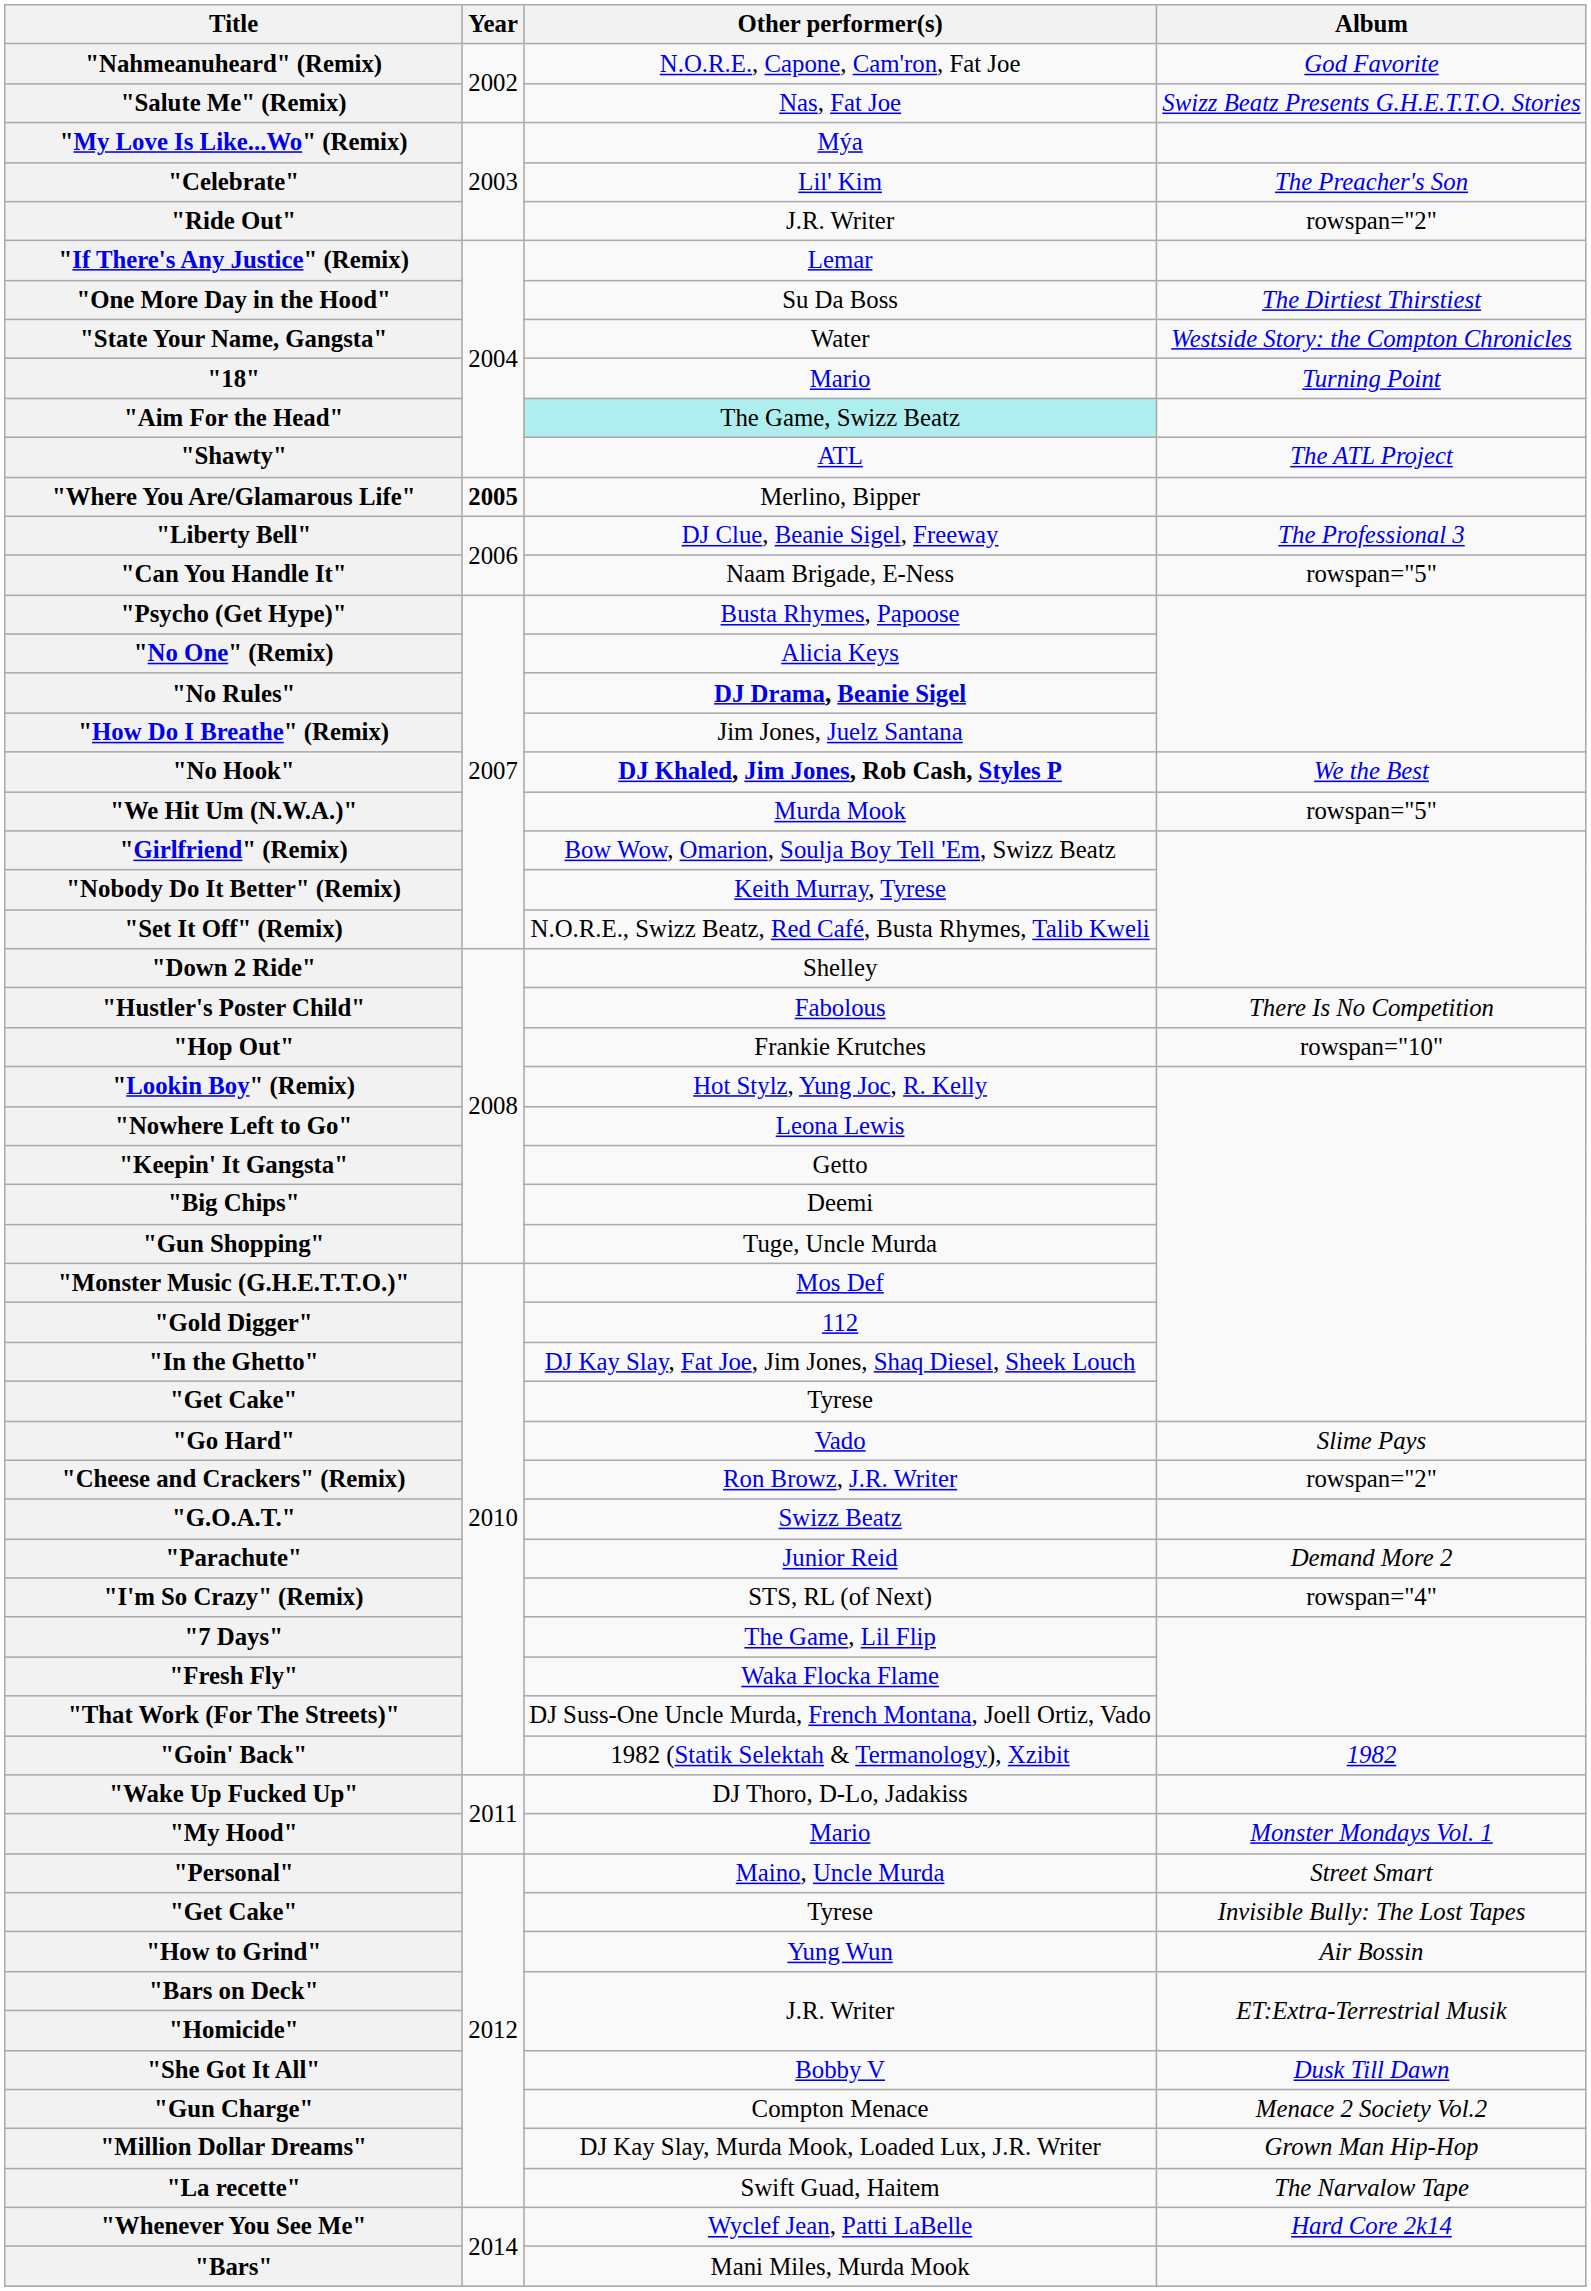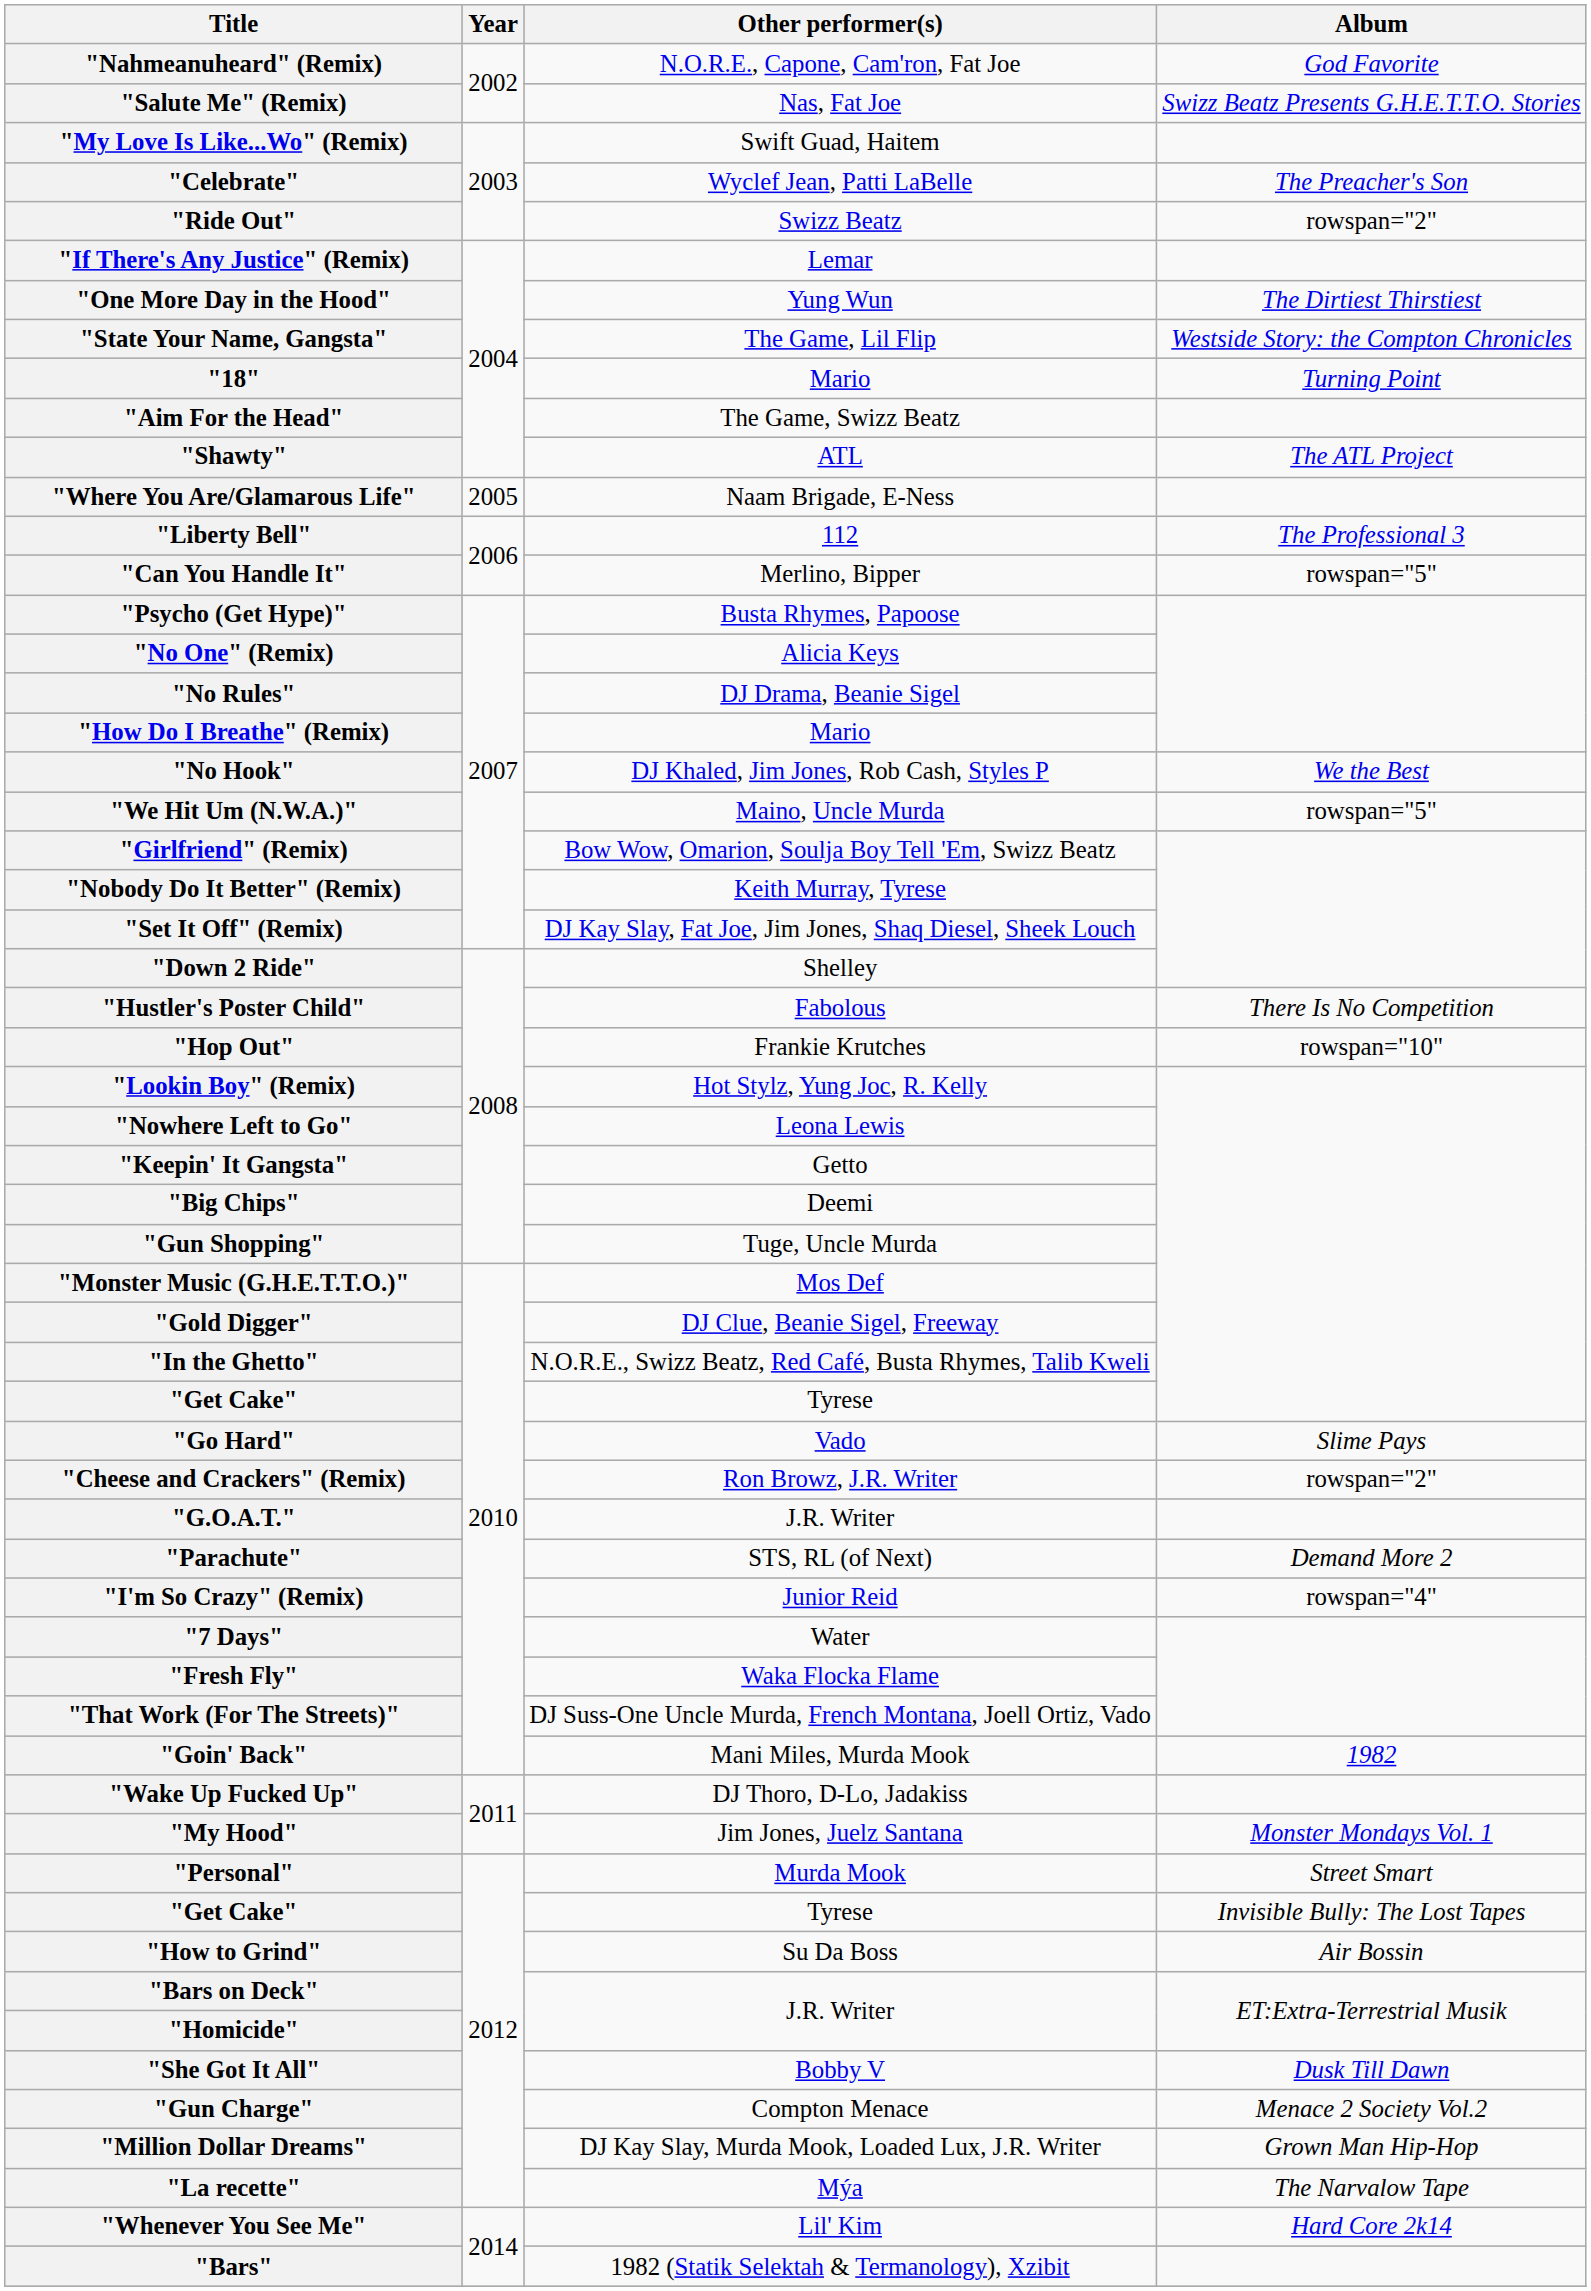(840, 142) Mýa -> (840, 142) Swift Guad, Haitem
(840, 181) Lil' Kim -> (840, 181) Wyclef Jean, Patti LaBelle
(840, 220) J.R. Writer -> (840, 220) Swizz Beatz
(840, 299) Su Da Boss -> (840, 299) Yung Wun
(840, 338) Water -> (840, 338) The Game, Lil Flip
(840, 417) paleturquoise background -> (840, 417) no background
(493, 496) bold -> (493, 496) normal
(840, 496) Merlino, Bipper -> (840, 496) Naam Brigade, E-Ness
(840, 535) DJ Clue, Beanie Sigel, Freeway -> (840, 535) 112
(840, 574) Naam Brigade, E-Ness -> (840, 574) Merlino, Bipper
(840, 692) bold -> (840, 692) normal
(840, 732) Jim Jones, Juelz Santana -> (840, 732) Mario
(840, 771) bold -> (840, 771) normal
(840, 810) Murda Mook -> (840, 810) Maino, Uncle Murda
(840, 928) N.O.R.E., Swizz Beatz, Red Café, Busta Rhymes, Talib Kweli -> (840, 928) DJ Kay Slay, Fat Joe, Jim Jones, Shaq Diesel, Sheek Louch
(840, 1322) 112 -> (840, 1322) DJ Clue, Beanie Sigel, Freeway
(840, 1361) DJ Kay Slay, Fat Joe, Jim Jones, Shaq Diesel, Sheek Louch -> (840, 1361) N.O.R.E., Swizz Beatz, Red Café, Busta Rhymes, Talib Kweli
(840, 1518) Swizz Beatz -> (840, 1518) J.R. Writer
(840, 1558) Junior Reid -> (840, 1558) STS, RL (of Next)
(840, 1597) STS, RL (of Next) -> (840, 1597) Junior Reid
(840, 1636) The Game, Lil Flip -> (840, 1636) Water
(840, 1754) 1982 (Statik Selektah & Termanology), Xzibit -> (840, 1754) Mani Miles, Murda Mook
(840, 1833) Mario -> (840, 1833) Jim Jones, Juelz Santana
(840, 1872) Maino, Uncle Murda -> (840, 1872) Murda Mook
(840, 1951) Yung Wun -> (840, 1951) Su Da Boss
(840, 2187) Swift Guad, Haitem -> (840, 2187) Mýa
(840, 2226) Wyclef Jean, Patti LaBelle -> (840, 2226) Lil' Kim
(840, 2266) Mani Miles, Murda Mook -> (840, 2266) 1982 (Statik Selektah & Termanology), Xzibit
